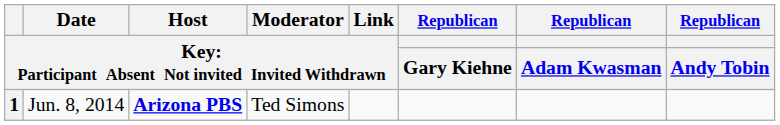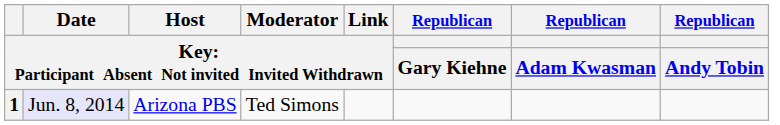(76, 104) no background -> (76, 104) lavender background
(188, 104) bold -> (185, 104) normal
